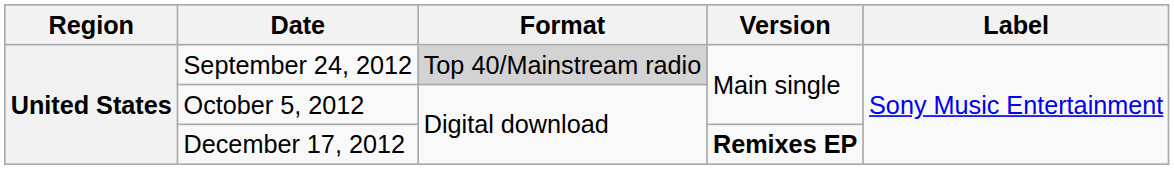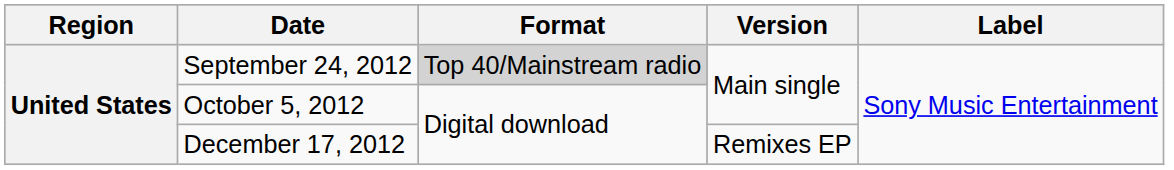(785, 145) bold -> (782, 145) normal
